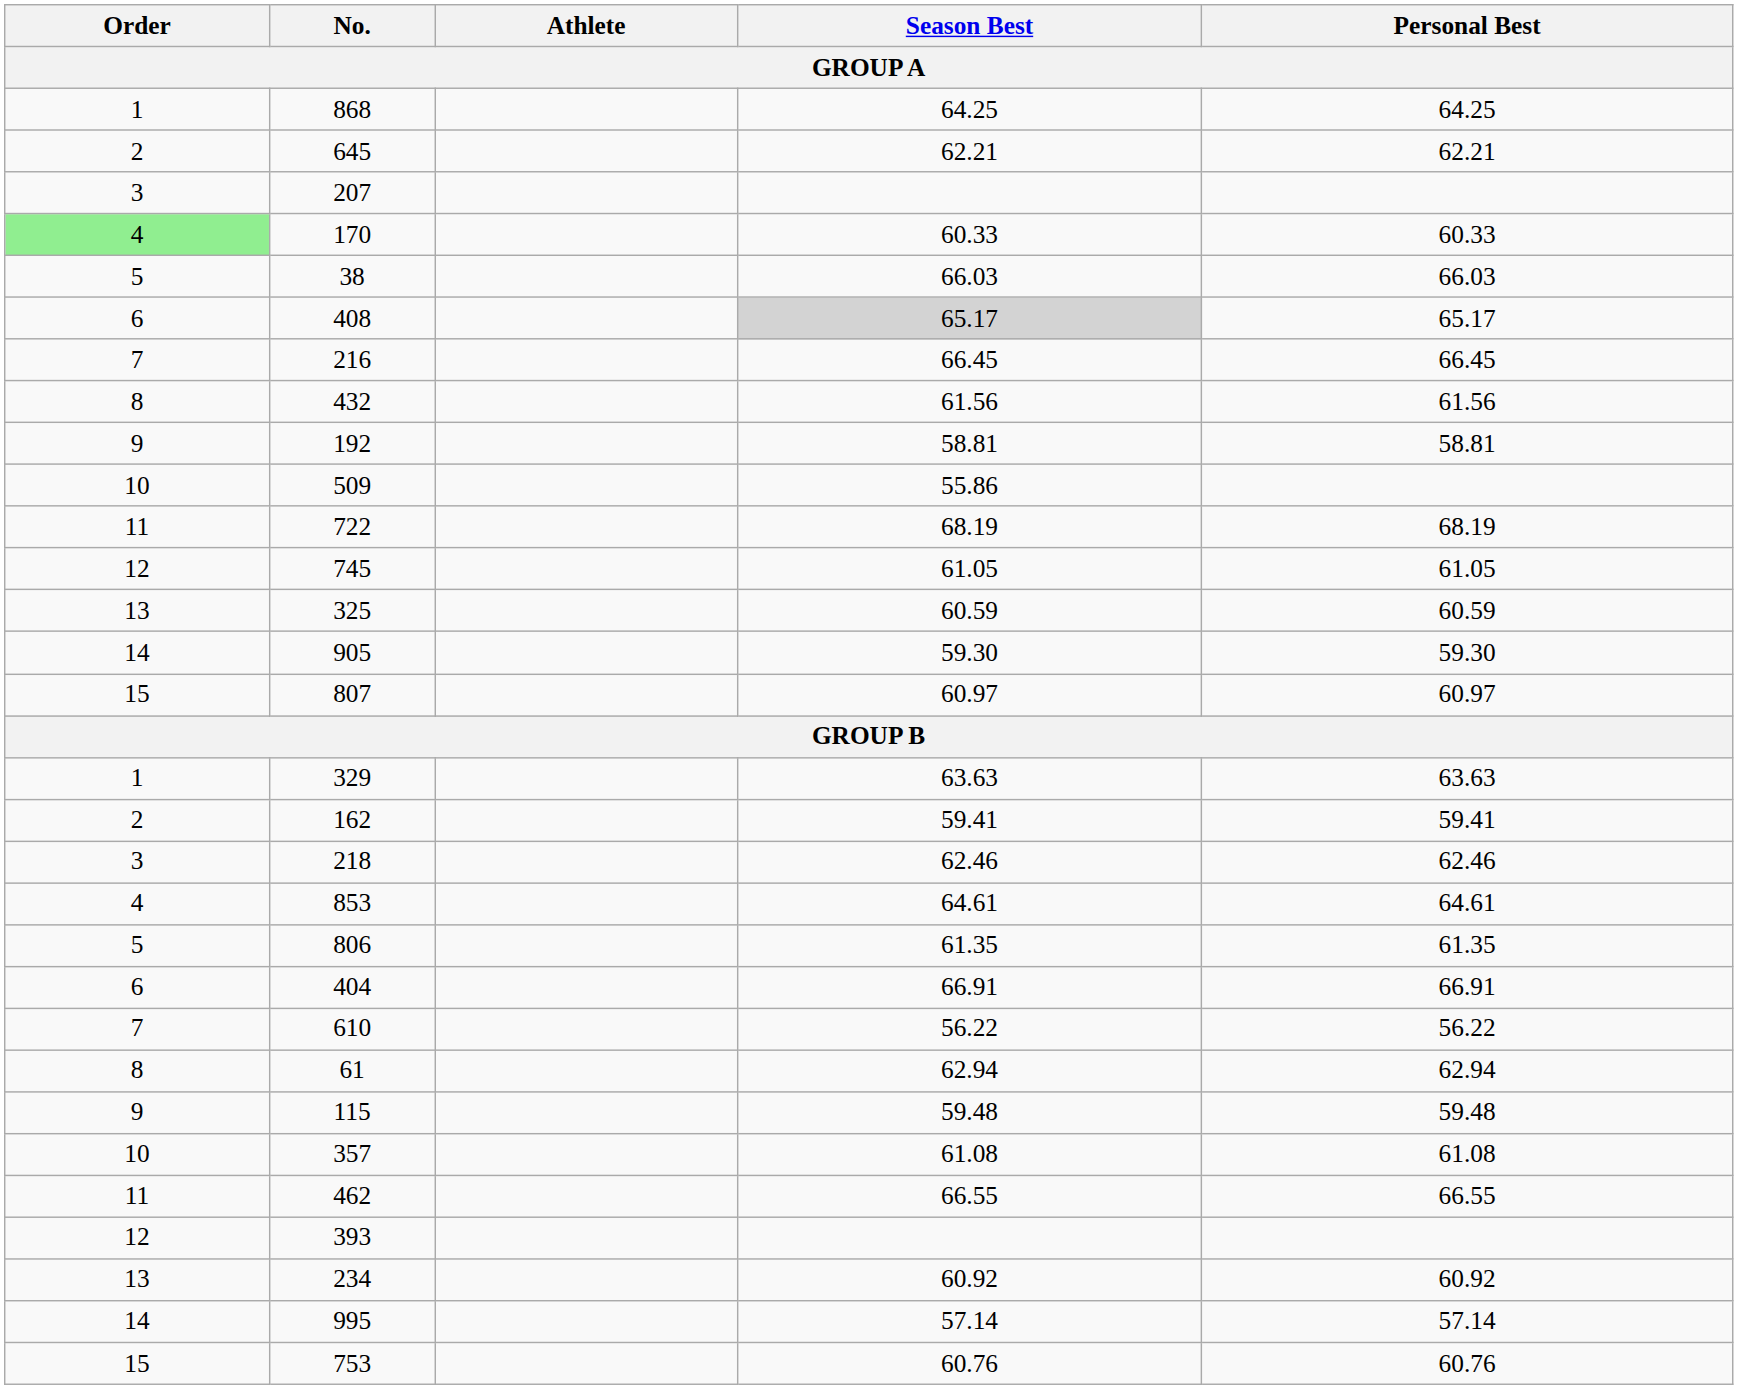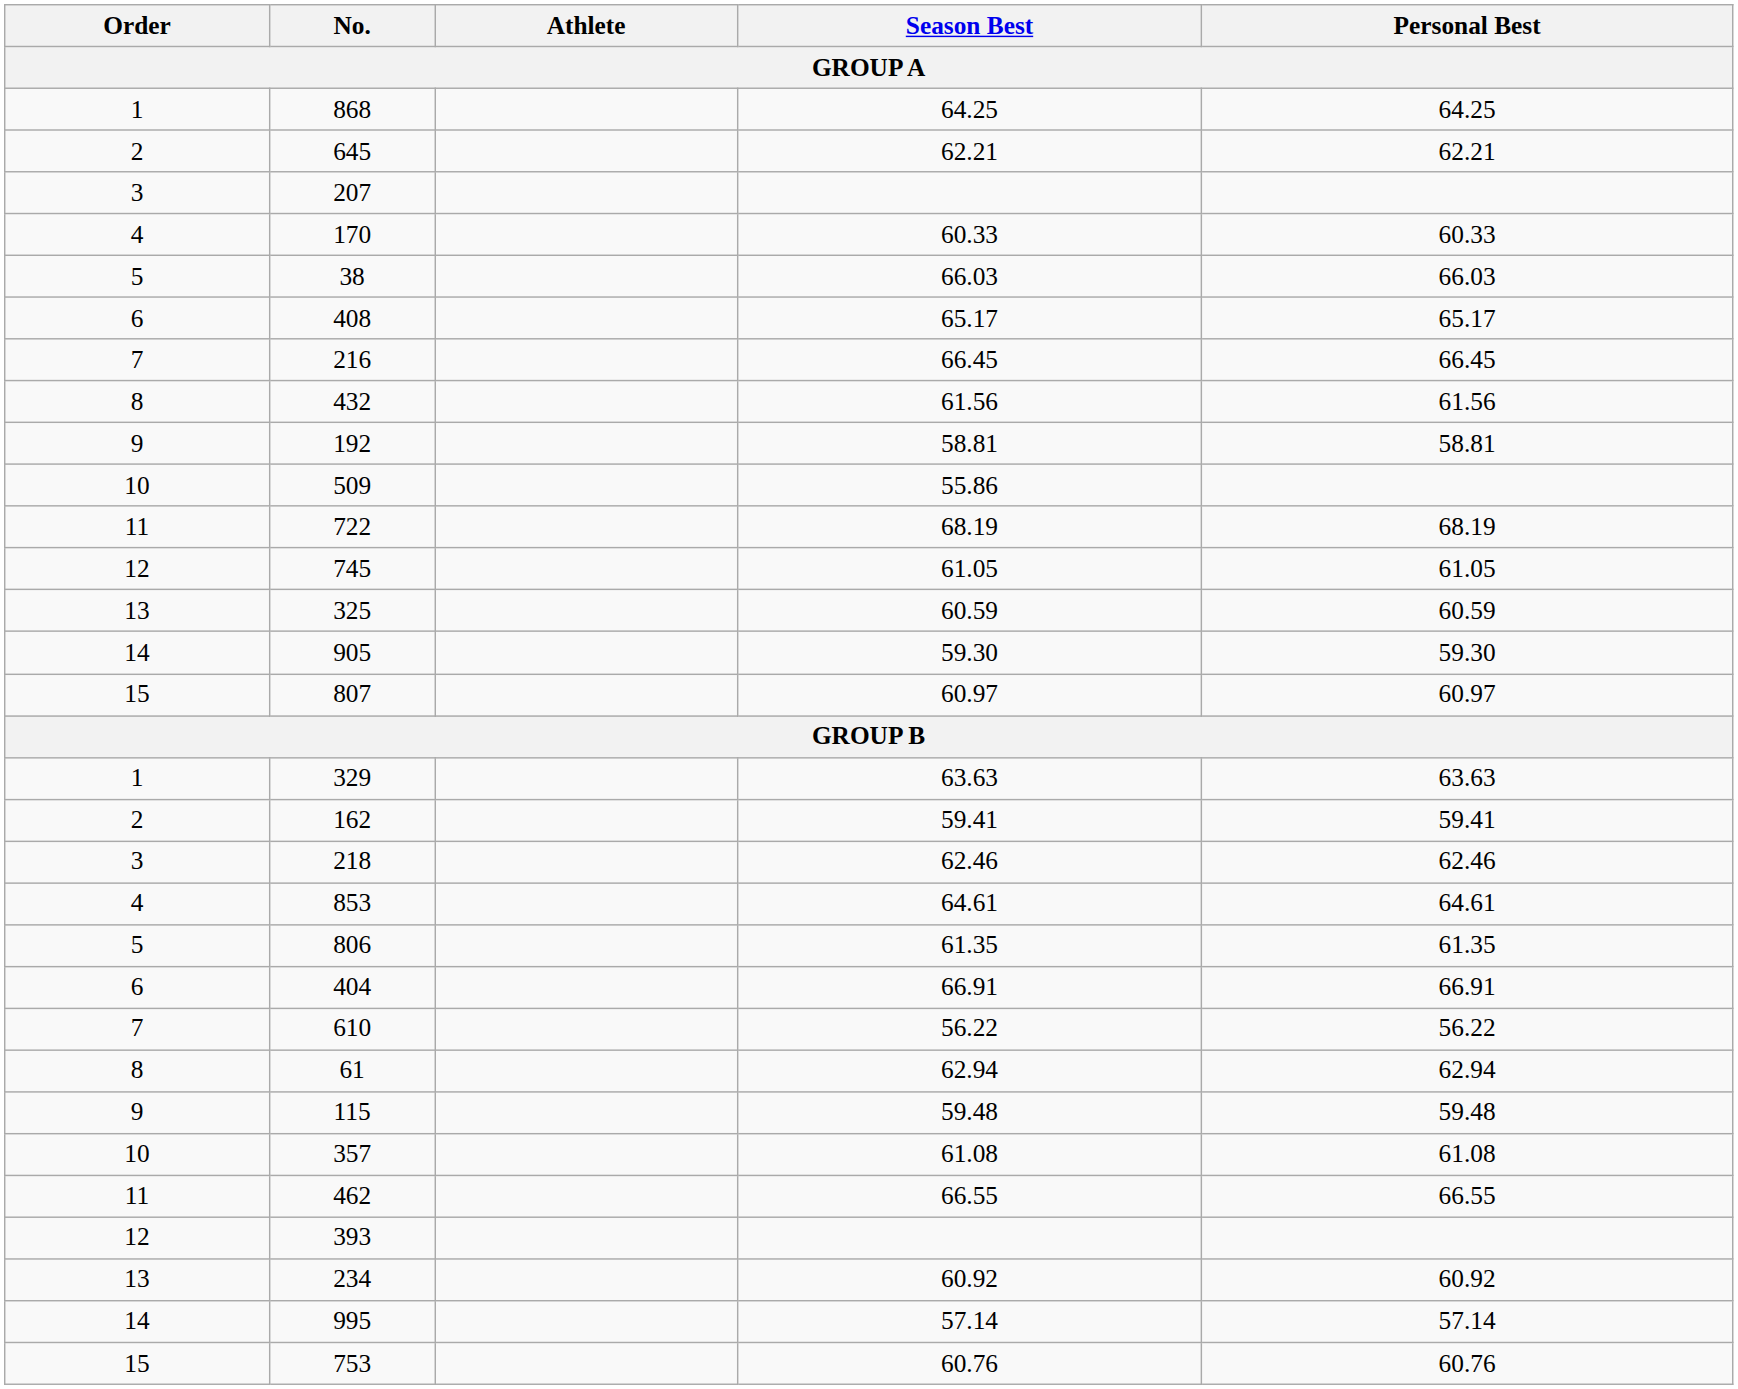(137, 234) lightgreen background -> (137, 234) no background
(969, 317) lightgrey background -> (969, 317) no background
